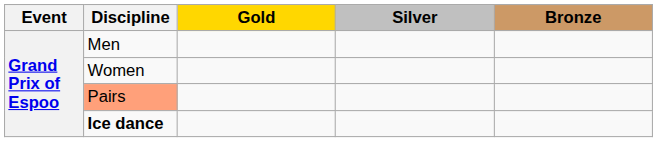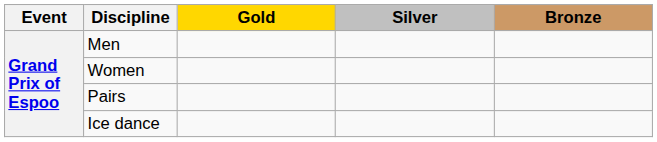(107, 96) lightsalmon background -> (107, 96) no background
(125, 123) bold -> (124, 123) normal
